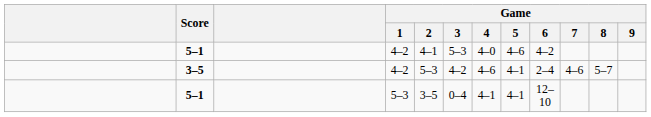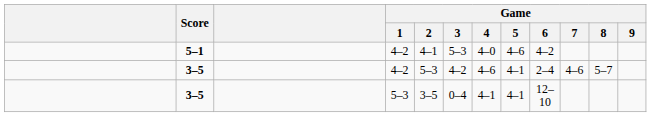(195, 95) 5–1 -> (195, 95) 3–5
